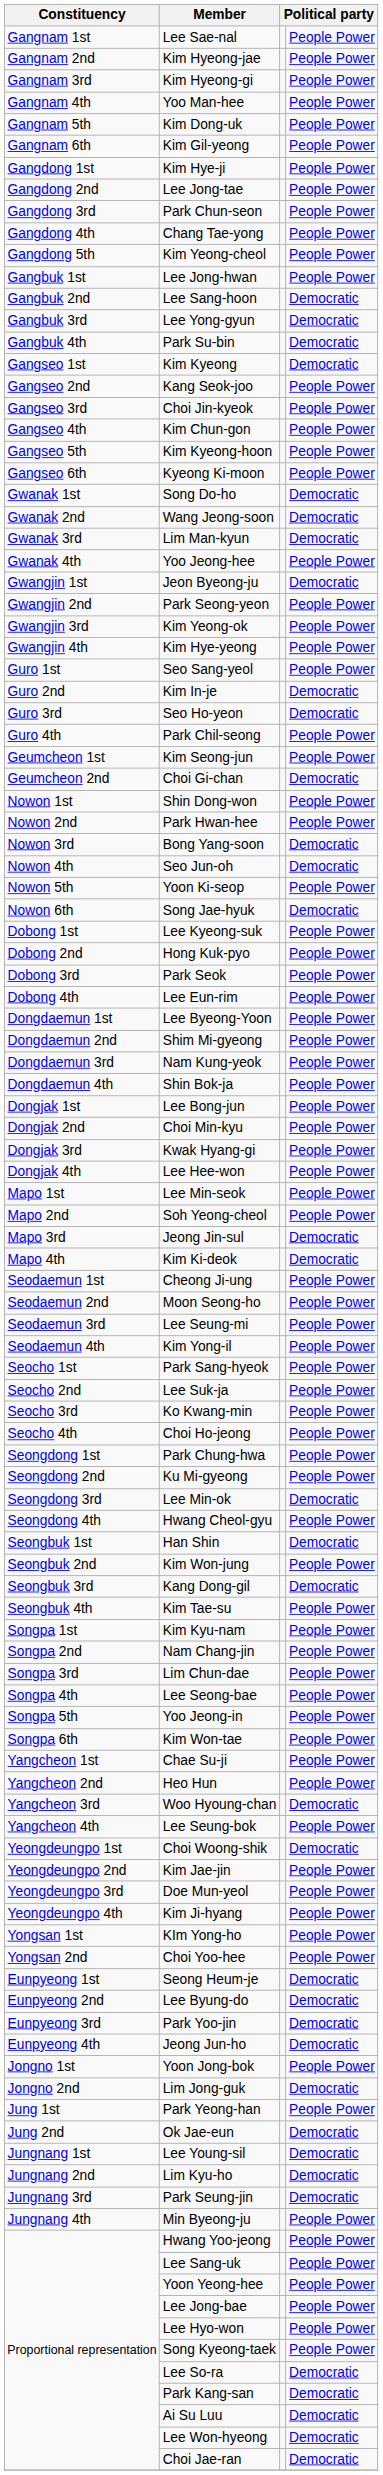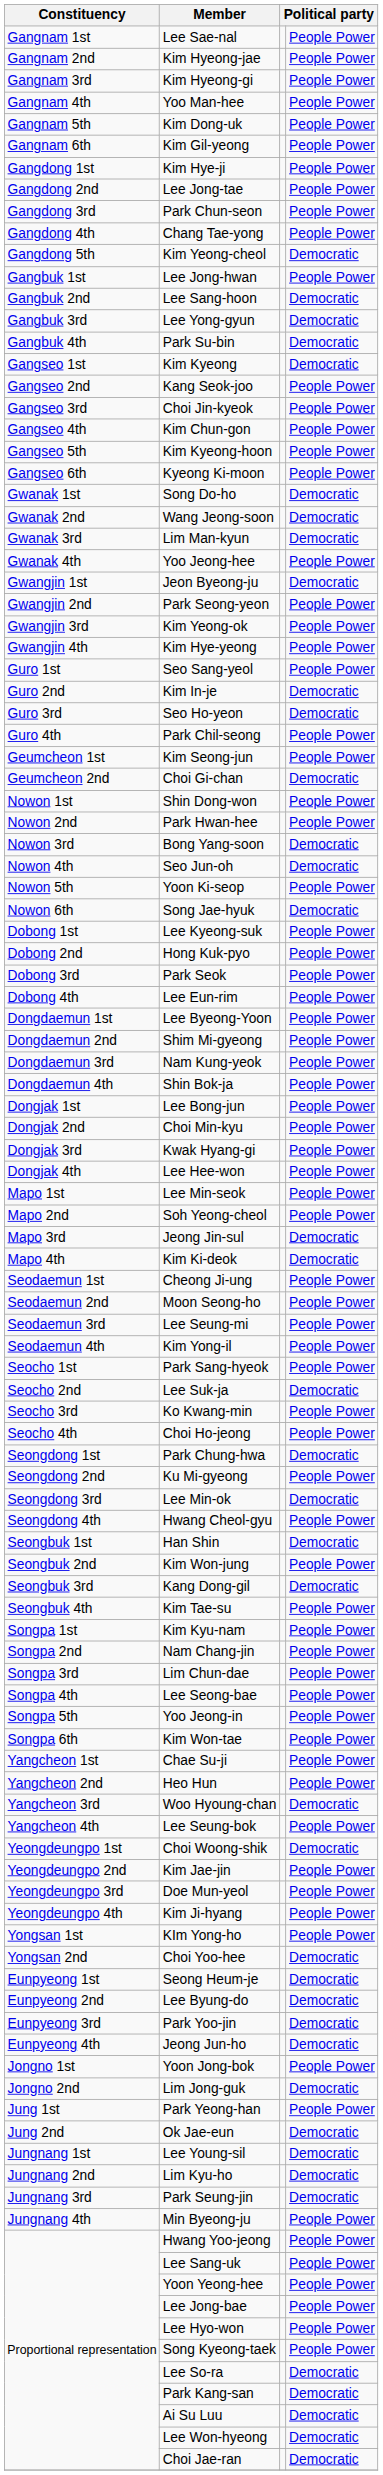(332, 255) People Power -> (324, 255) Democratic
(332, 1390) People Power -> (324, 1390) Democratic
(332, 1455) People Power -> (324, 1455) Democratic
(332, 1957) People Power -> (324, 1957) Democratic
